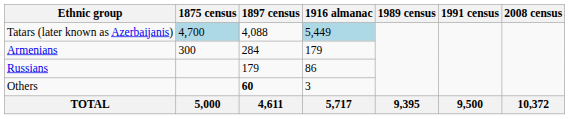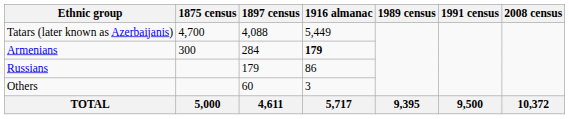(191, 31) lightblue background -> (191, 31) no background
(318, 31) lightblue background -> (318, 31) no background
(314, 50) normal -> (314, 50) bold
(247, 86) bold -> (247, 86) normal
